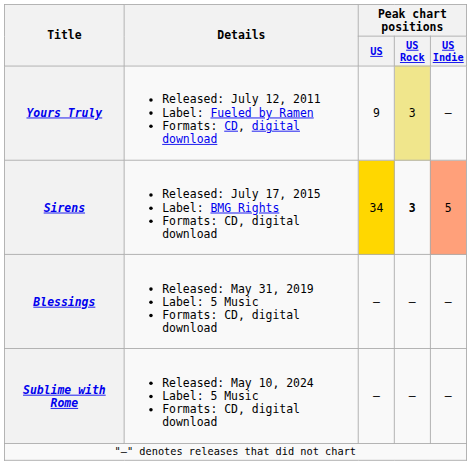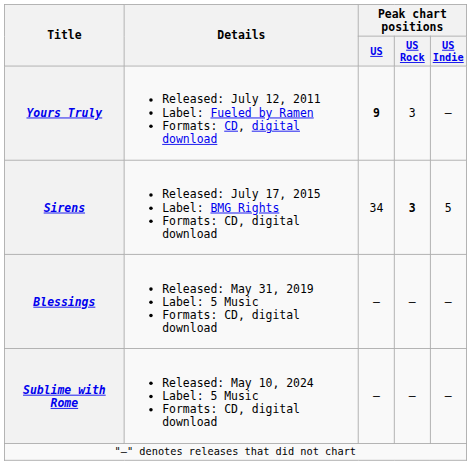(376, 113) normal -> (376, 113) bold
(412, 113) khaki background -> (412, 113) no background
(376, 207) gold background -> (376, 207) no background
(448, 207) lightsalmon background -> (448, 207) no background
